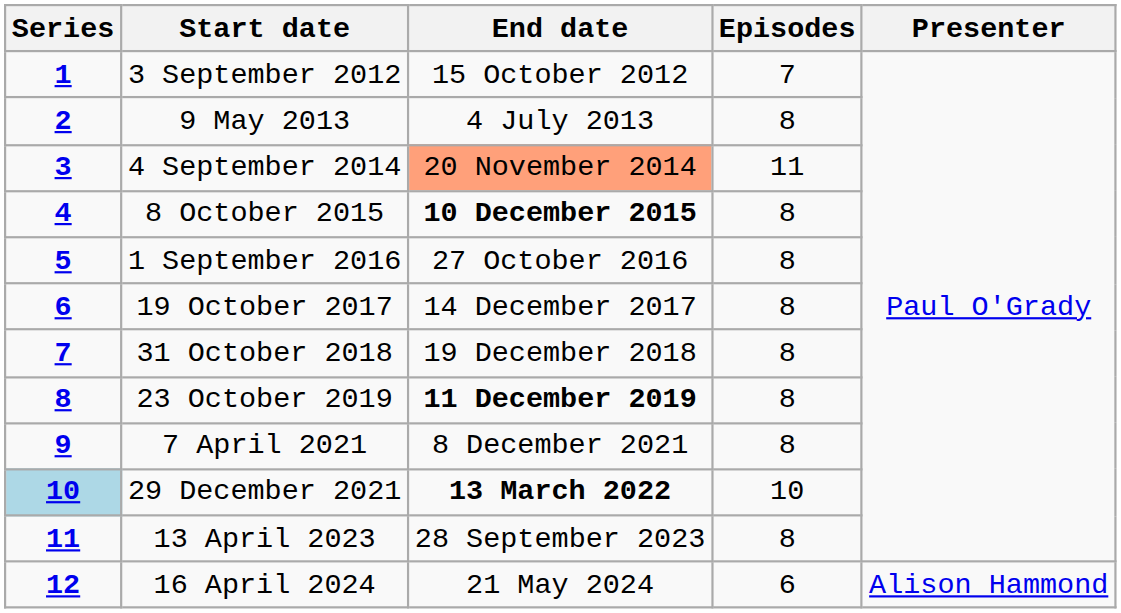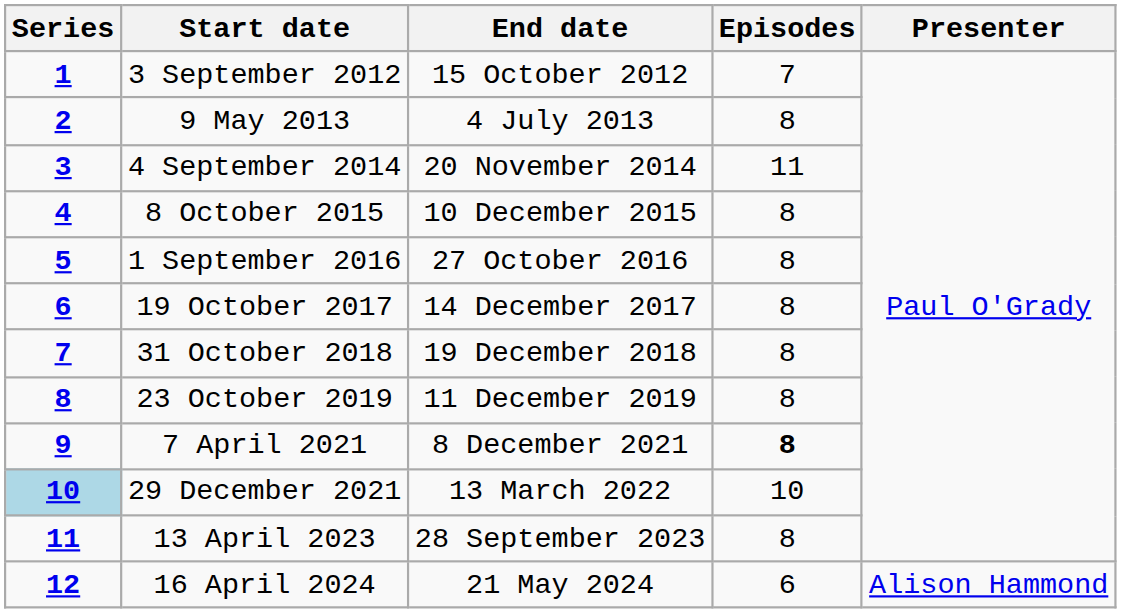(560, 167) lightsalmon background -> (560, 167) no background
(560, 214) bold -> (560, 214) normal
(560, 400) bold -> (560, 400) normal
(787, 446) normal -> (787, 446) bold
(560, 492) bold -> (560, 492) normal
